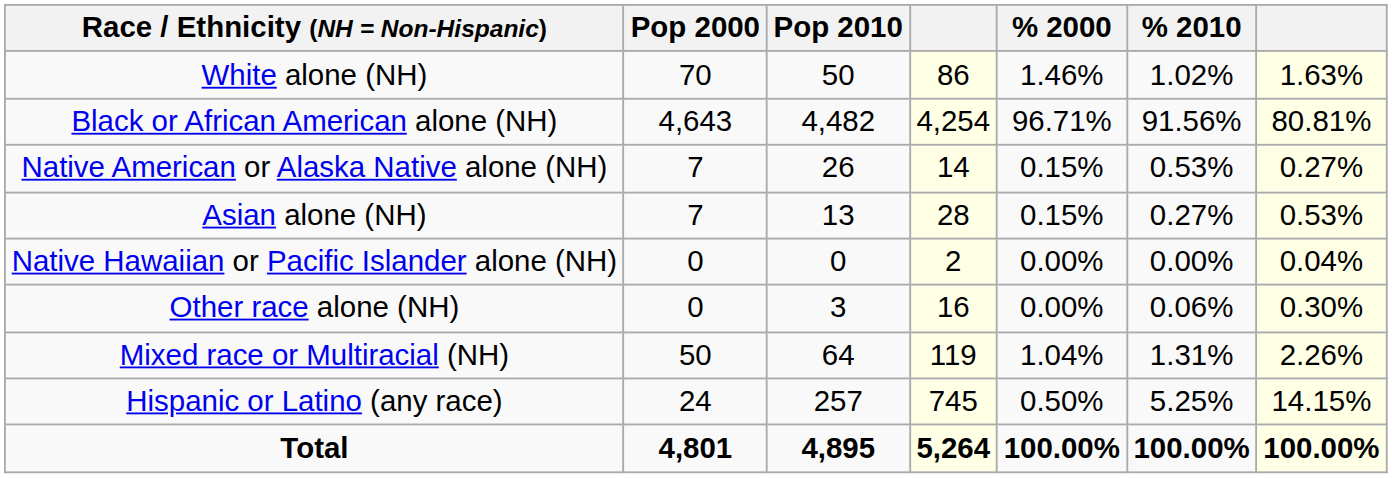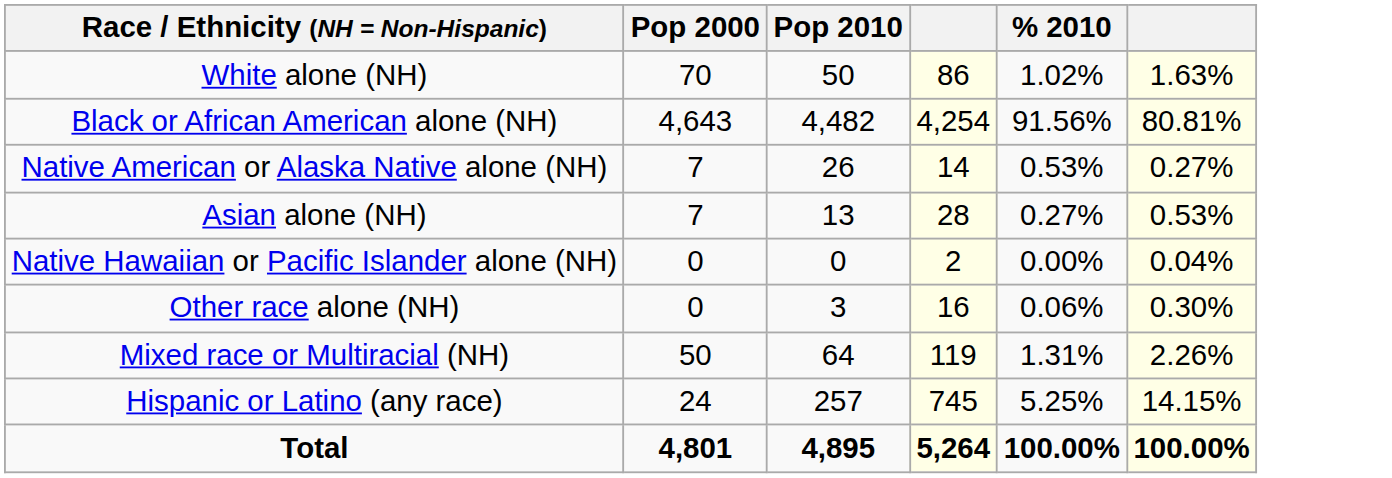- column: (1062, 27)
